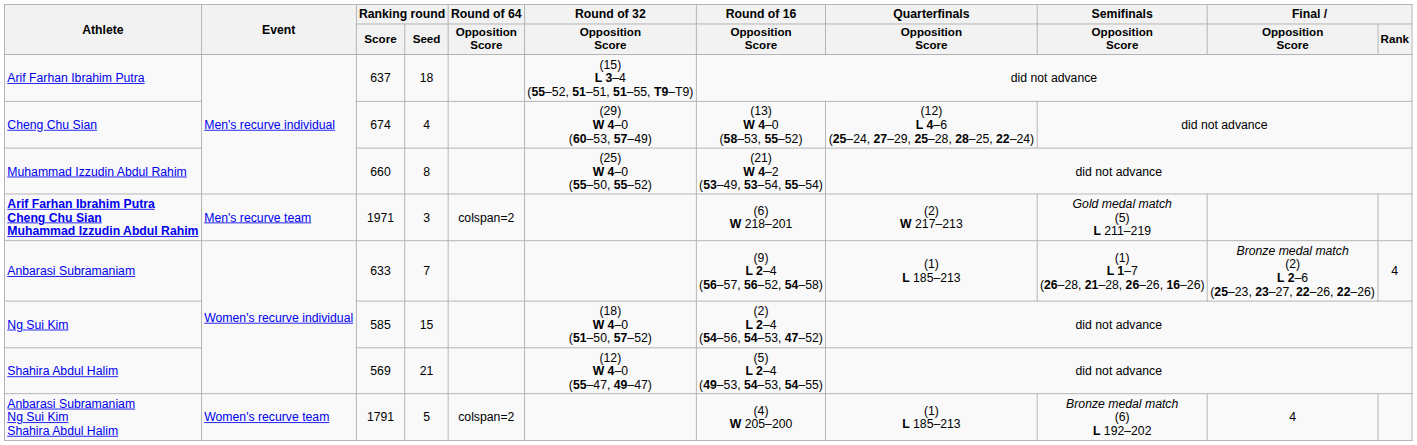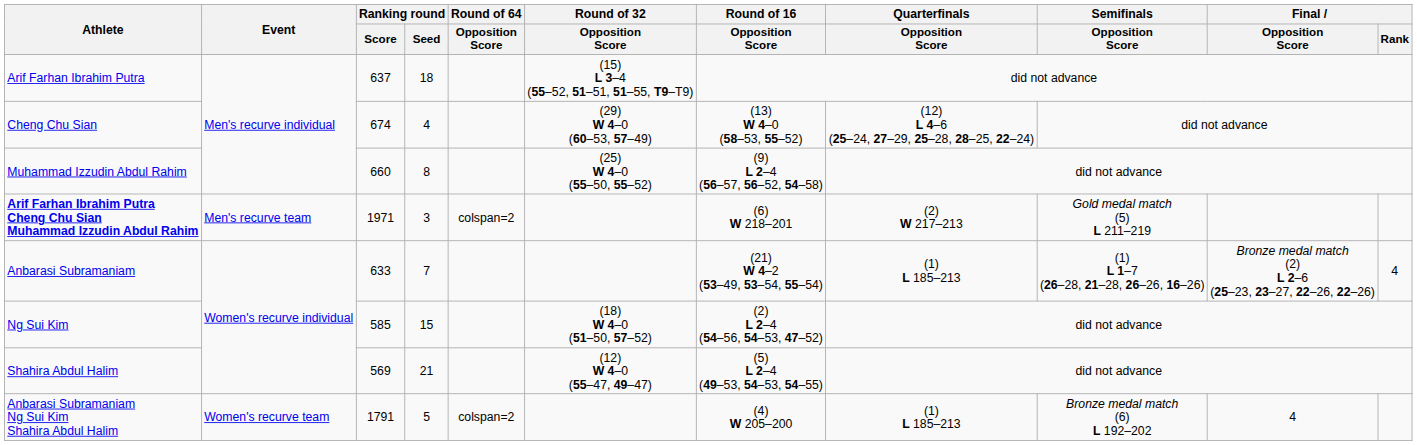(761, 171) (21) W 4–2 (53–49, 53–54, 55–54) -> (761, 171) (9) L 2–4 (56–57, 56–52, 54–58)
(761, 271) (9) L 2–4 (56–57, 56–52, 54–58) -> (761, 271) (21) W 4–2 (53–49, 53–54, 55–54)
